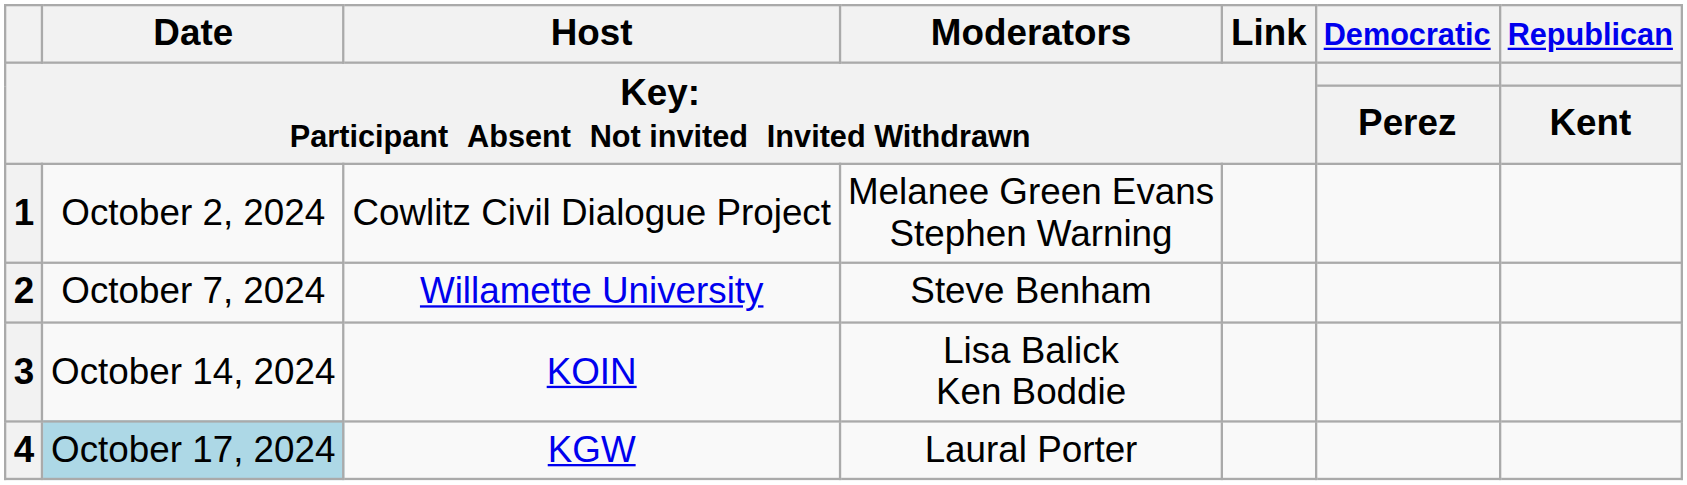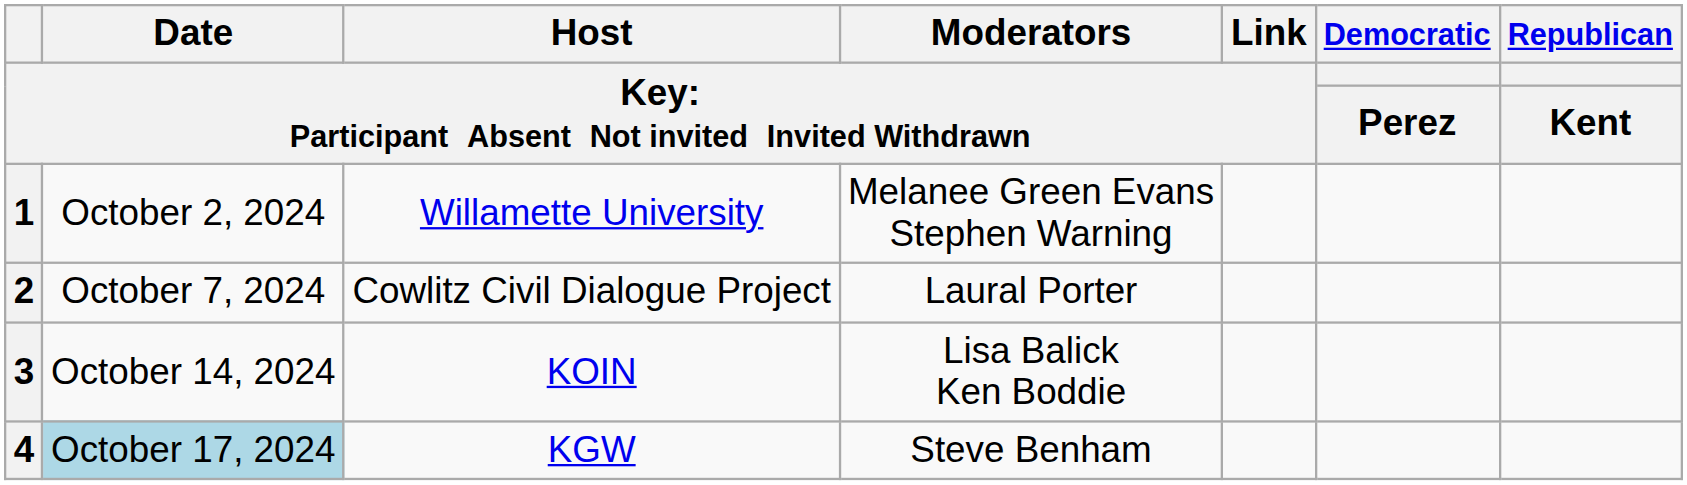(592, 212) Cowlitz Civil Dialogue Project -> (592, 212) Willamette University
(592, 291) Willamette University -> (592, 291) Cowlitz Civil Dialogue Project
(1031, 291) Steve Benham -> (1031, 291) Laural Porter
(1031, 449) Laural Porter -> (1031, 449) Steve Benham
